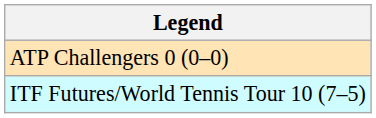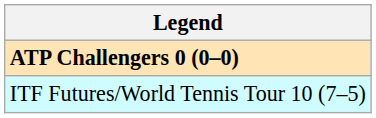(119, 57) normal -> (124, 57) bold
